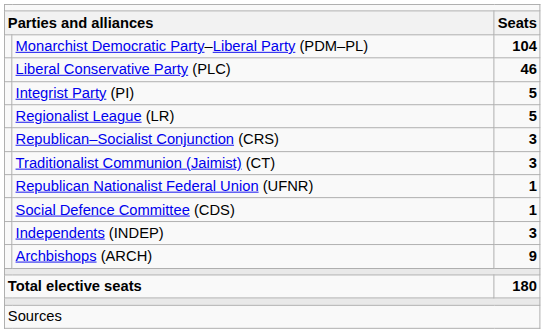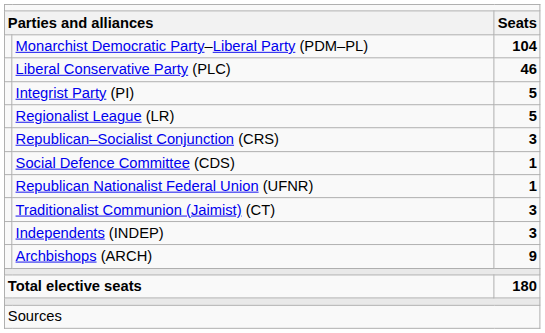rows swapped: (145, 163) <-> (125, 209)
